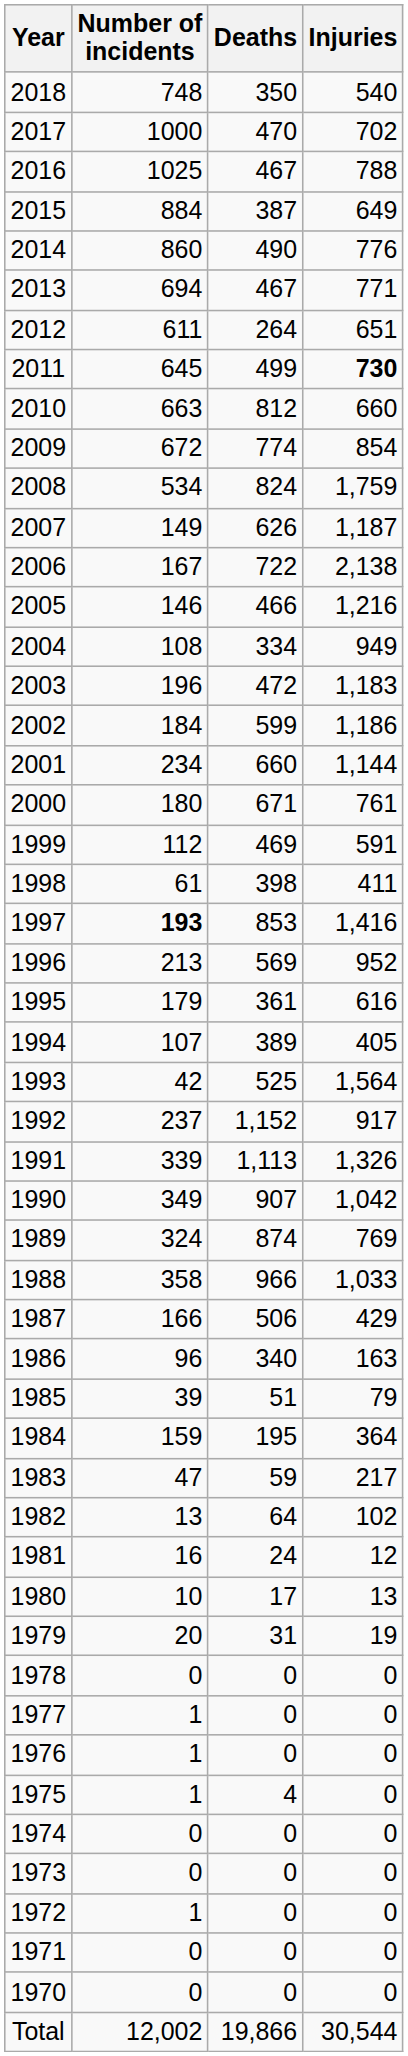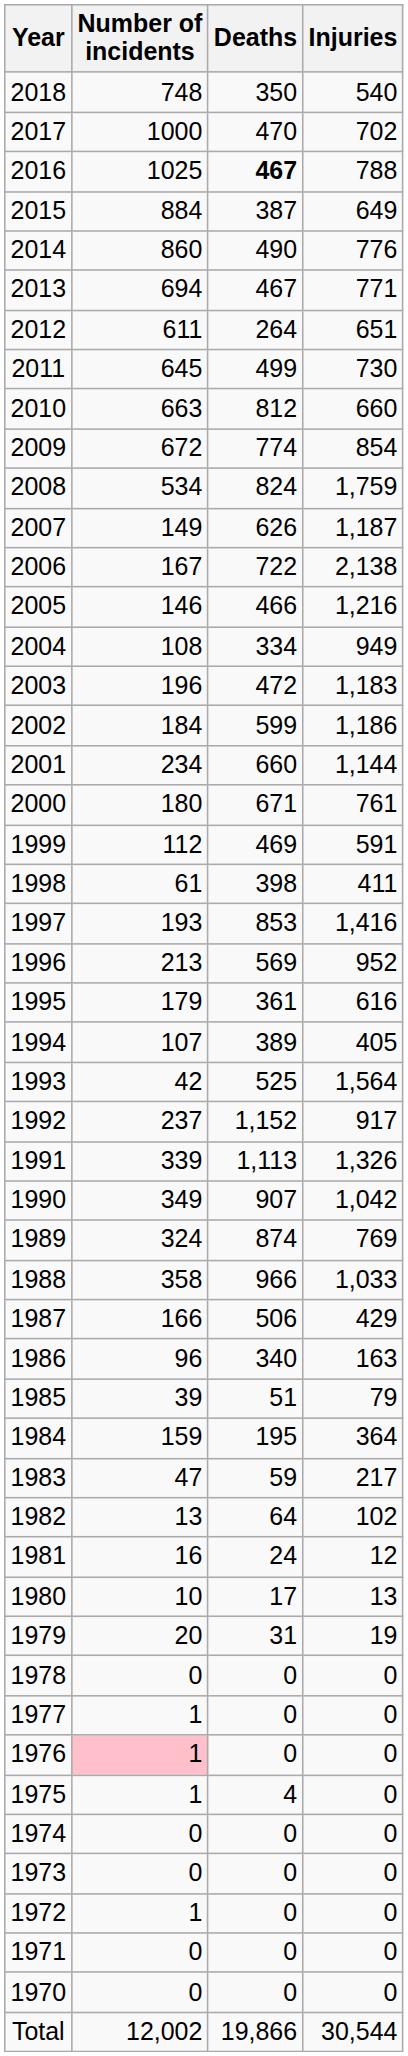(276, 171) normal -> (276, 171) bold
(377, 369) bold -> (377, 369) normal
(182, 923) bold -> (182, 923) normal
(195, 1754) no background -> (195, 1754) pink background
